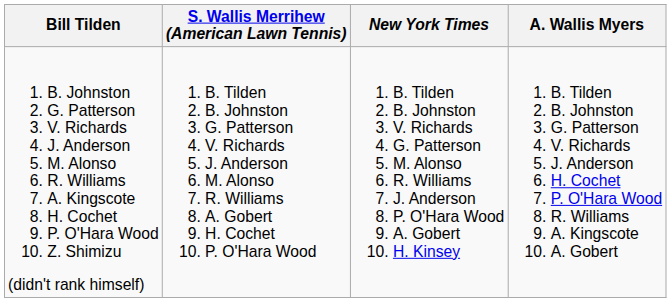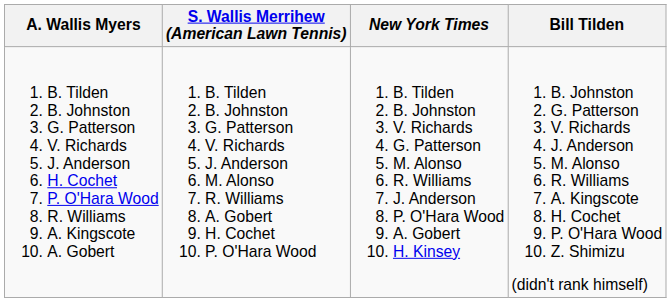columns swapped: (587, 25) <-> (83, 25)
